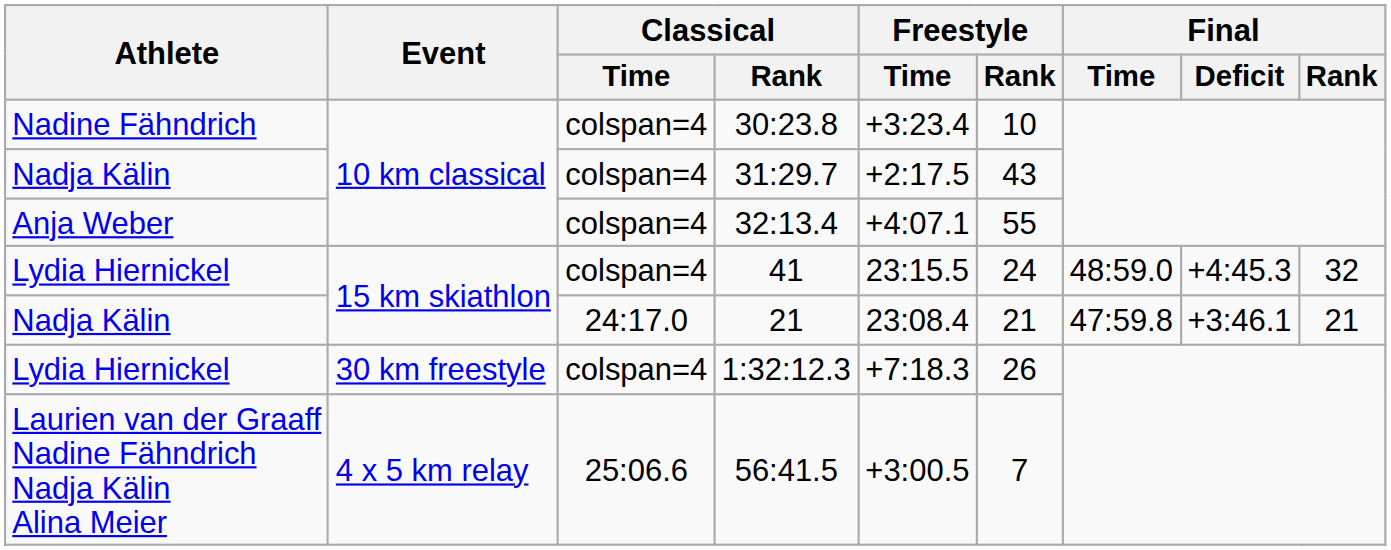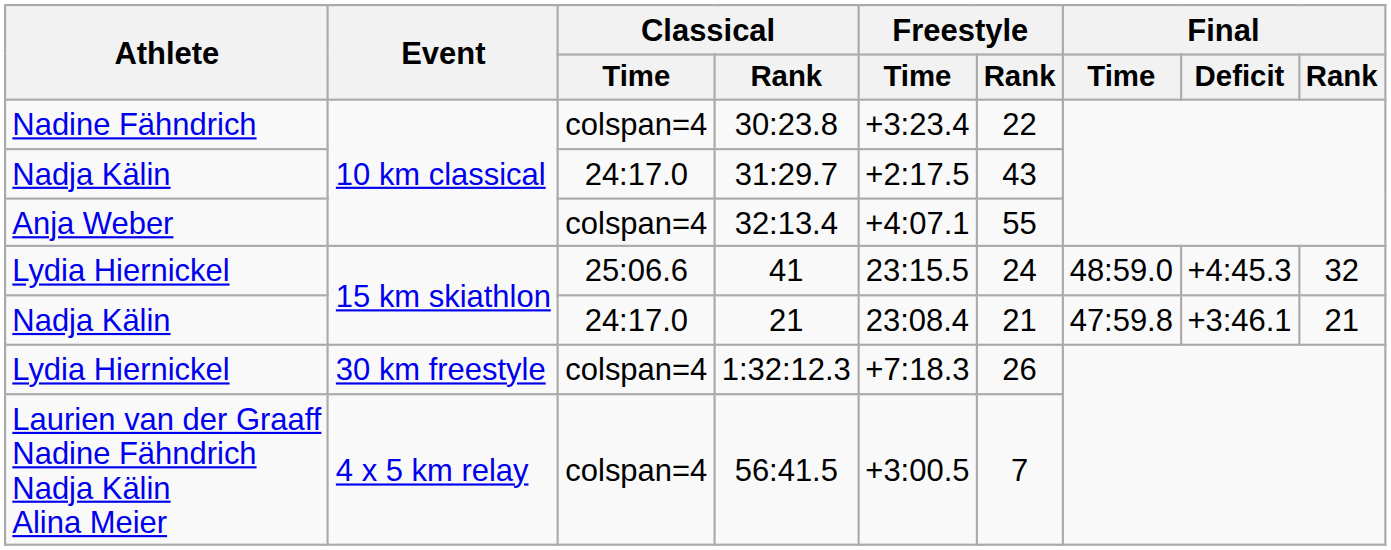(1020, 125) 10 -> (1020, 125) 22
(636, 174) colspan=4 -> (636, 174) 24:17.0
(636, 272) colspan=4 -> (636, 272) 25:06.6
(636, 470) 25:06.6 -> (636, 470) colspan=4
